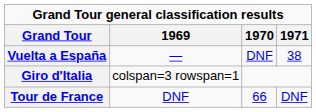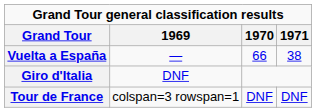(259, 55) DNF -> (259, 55) 66
(176, 76) colspan=3 rowspan=1 -> (176, 76) DNF
(176, 96) DNF -> (176, 96) colspan=3 rowspan=1
(259, 96) 66 -> (259, 96) DNF
